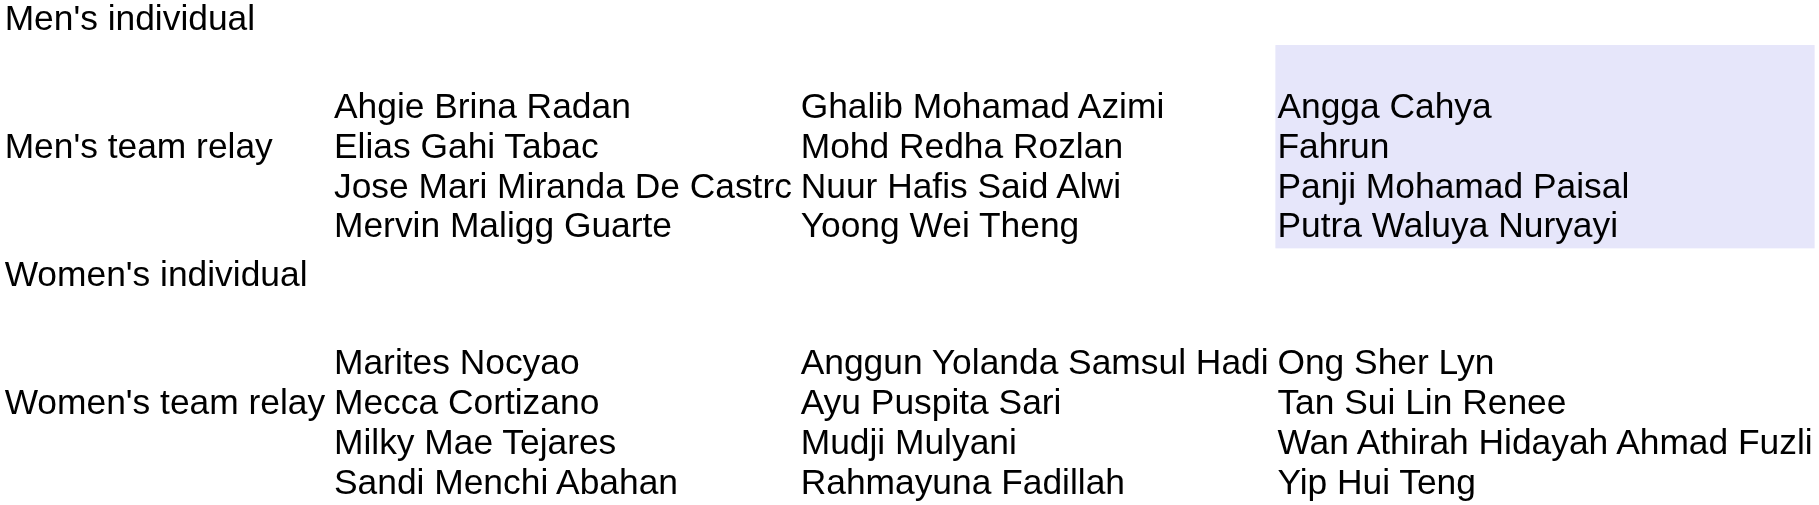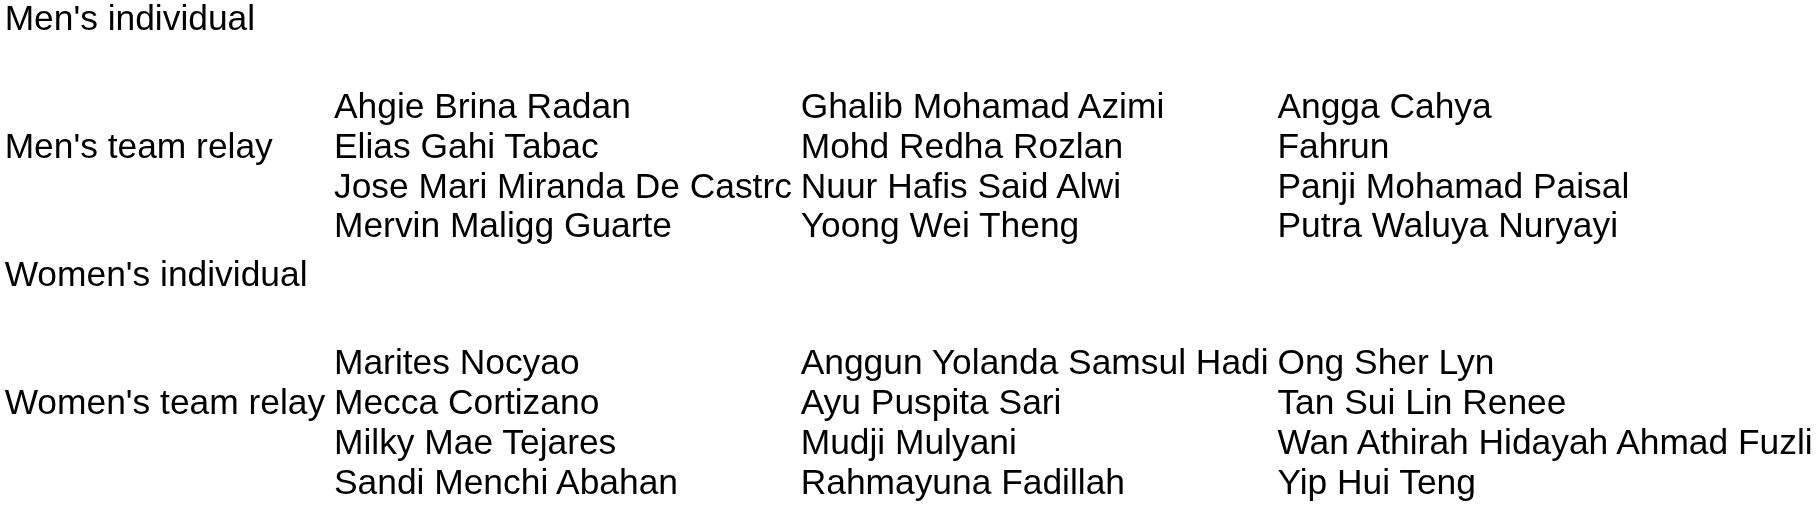(1453, 165) lavender background -> (1453, 165) no background
